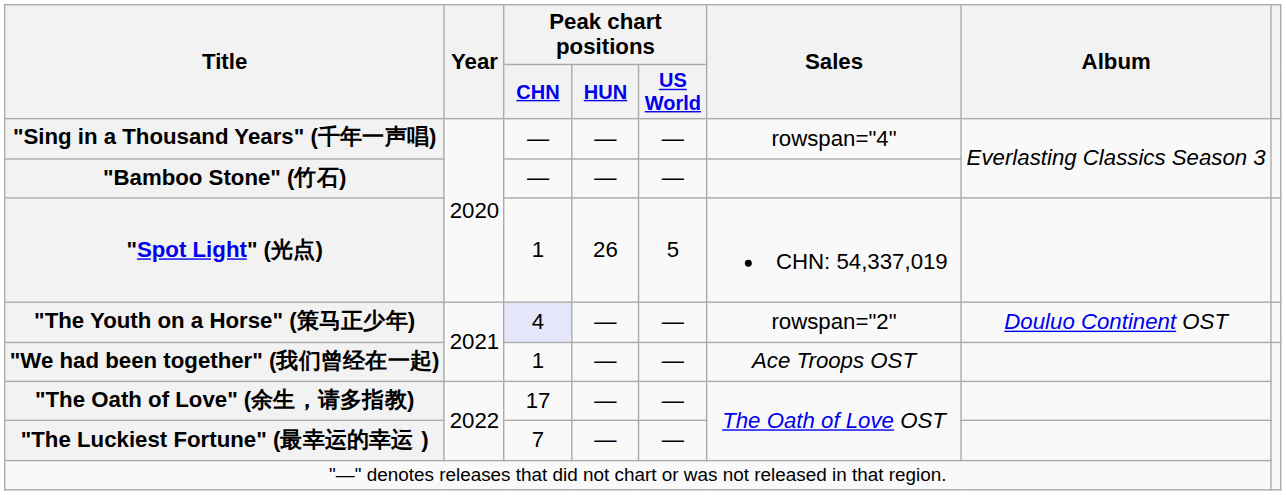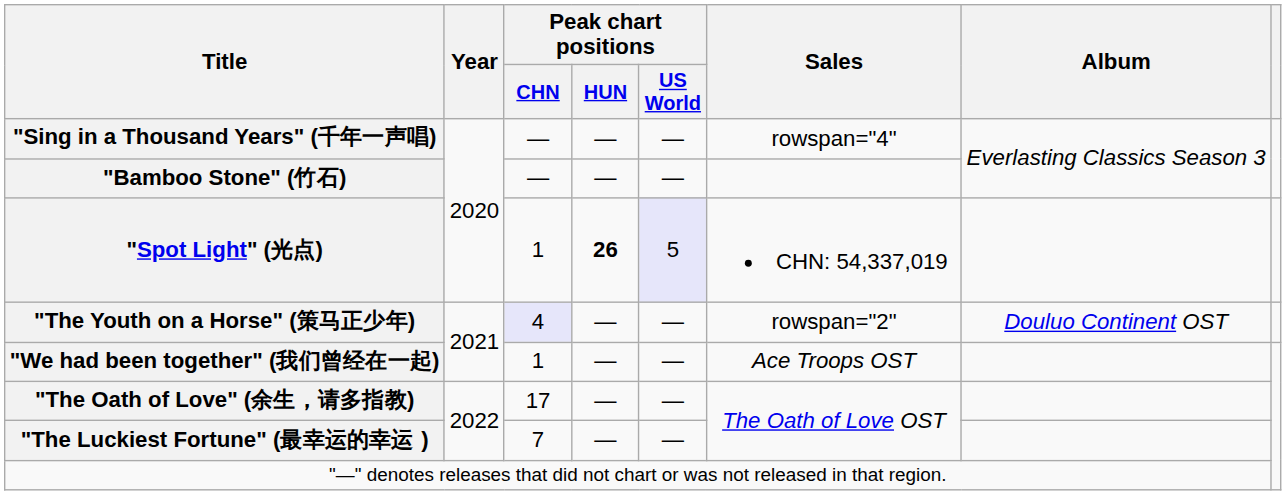(605, 249) normal -> (605, 249) bold
(673, 249) no background -> (673, 249) lavender background
